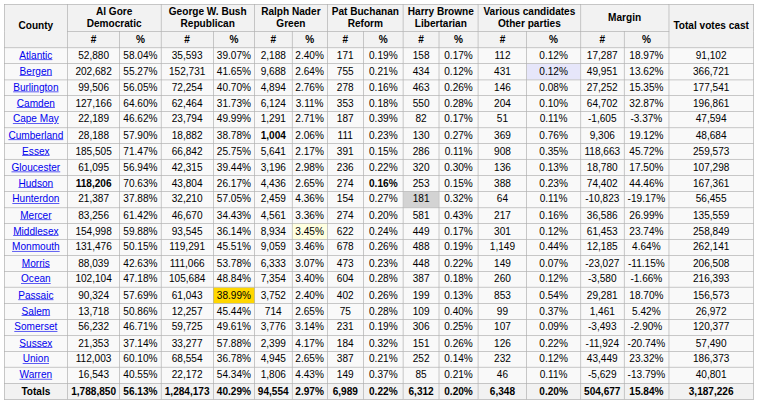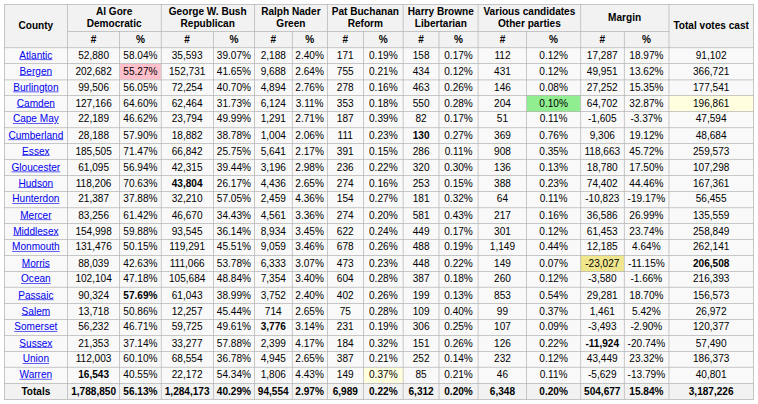(140, 71) no background -> (140, 71) pink background
(554, 71) lavender background -> (554, 71) no background
(554, 103) no background -> (554, 103) lightgreen background
(711, 103) no background -> (711, 103) lightyellow background
(273, 135) bold -> (273, 135) normal
(421, 135) normal -> (421, 135) bold
(94, 183) bold -> (94, 183) normal
(187, 183) normal -> (187, 183) bold
(383, 183) bold -> (383, 183) normal
(421, 199) lightgrey background -> (421, 199) no background
(310, 231) lightyellow background -> (310, 231) no background
(602, 263) no background -> (602, 263) khaki background
(711, 263) normal -> (711, 263) bold
(140, 295) normal -> (140, 295) bold
(234, 295) gold background -> (234, 295) no background
(273, 327) normal -> (273, 327) bold
(602, 343) normal -> (602, 343) bold
(94, 375) normal -> (94, 375) bold
(383, 375) no background -> (383, 375) lightyellow background
